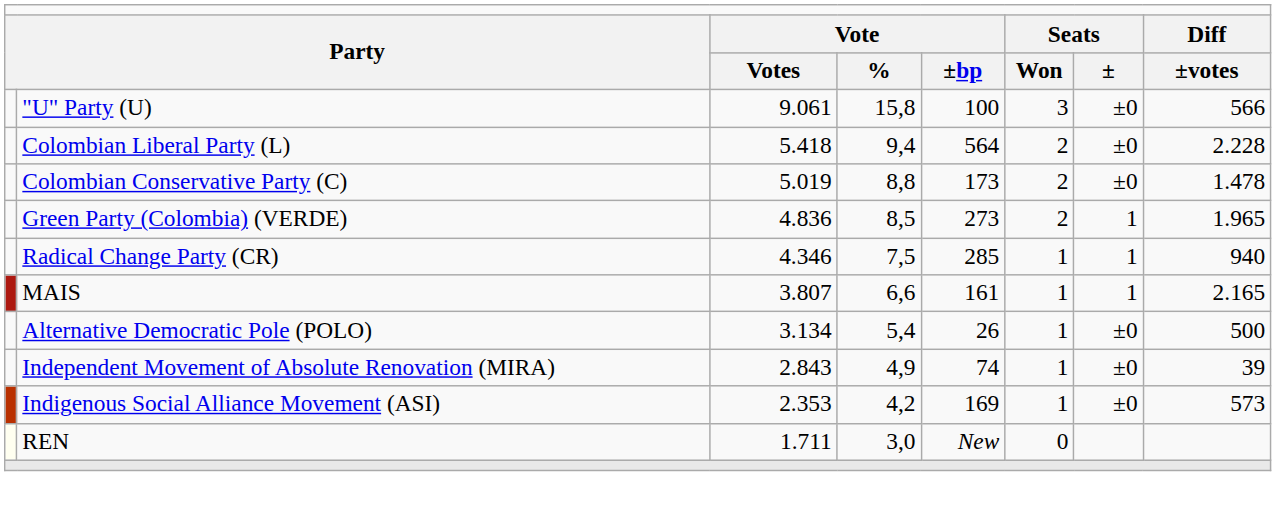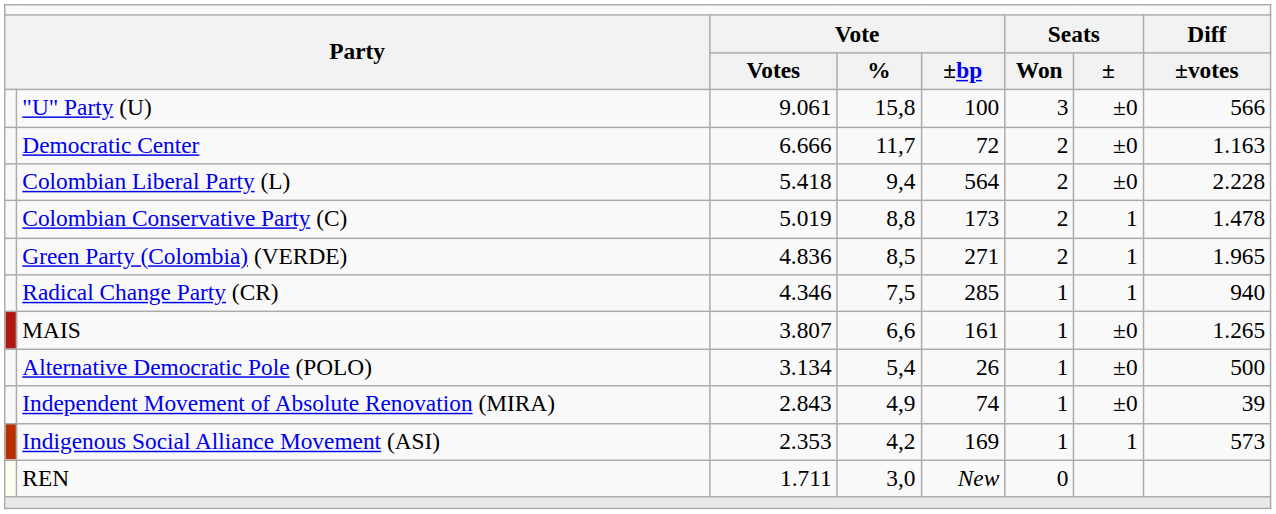+ row: (111, 144)
(1125, 181) ±0 -> (1132, 219) 1
(982, 219) 273 -> (982, 256) 271
(1132, 293) 1 -> (1125, 330) ±0
(1239, 293) 2.165 -> (1239, 330) 1.265
(1125, 404) ±0 -> (1132, 441) 1
